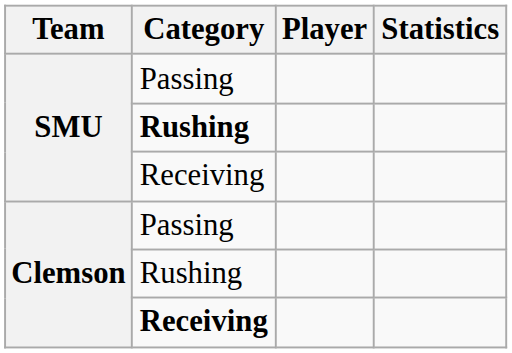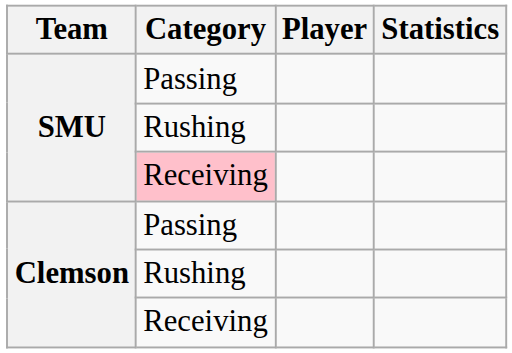(194, 127) bold -> (194, 127) normal
(202, 175) no background -> (205, 175) pink background
(204, 321) bold -> (205, 321) normal
